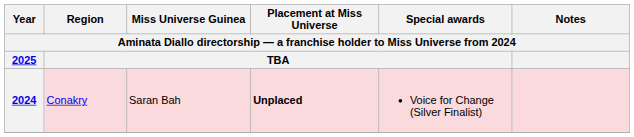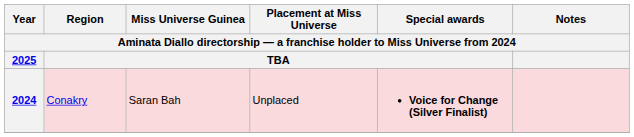(278, 101) bold -> (276, 101) normal
(445, 107) normal -> (445, 107) bold
